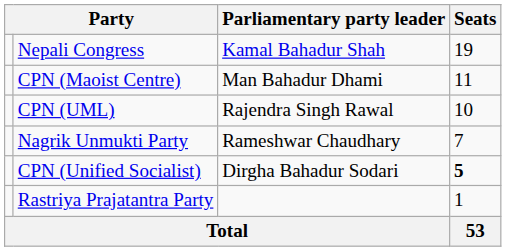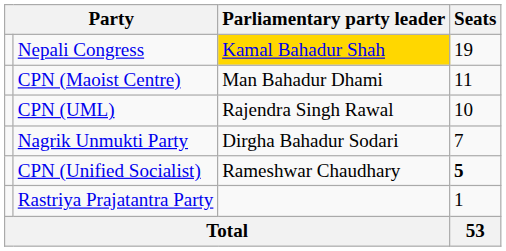(304, 49) no background -> (304, 49) gold background
(311, 140) Rameshwar Chaudhary -> (310, 140) Dirgha Bahadur Sodari
(310, 170) Dirgha Bahadur Sodari -> (311, 170) Rameshwar Chaudhary
